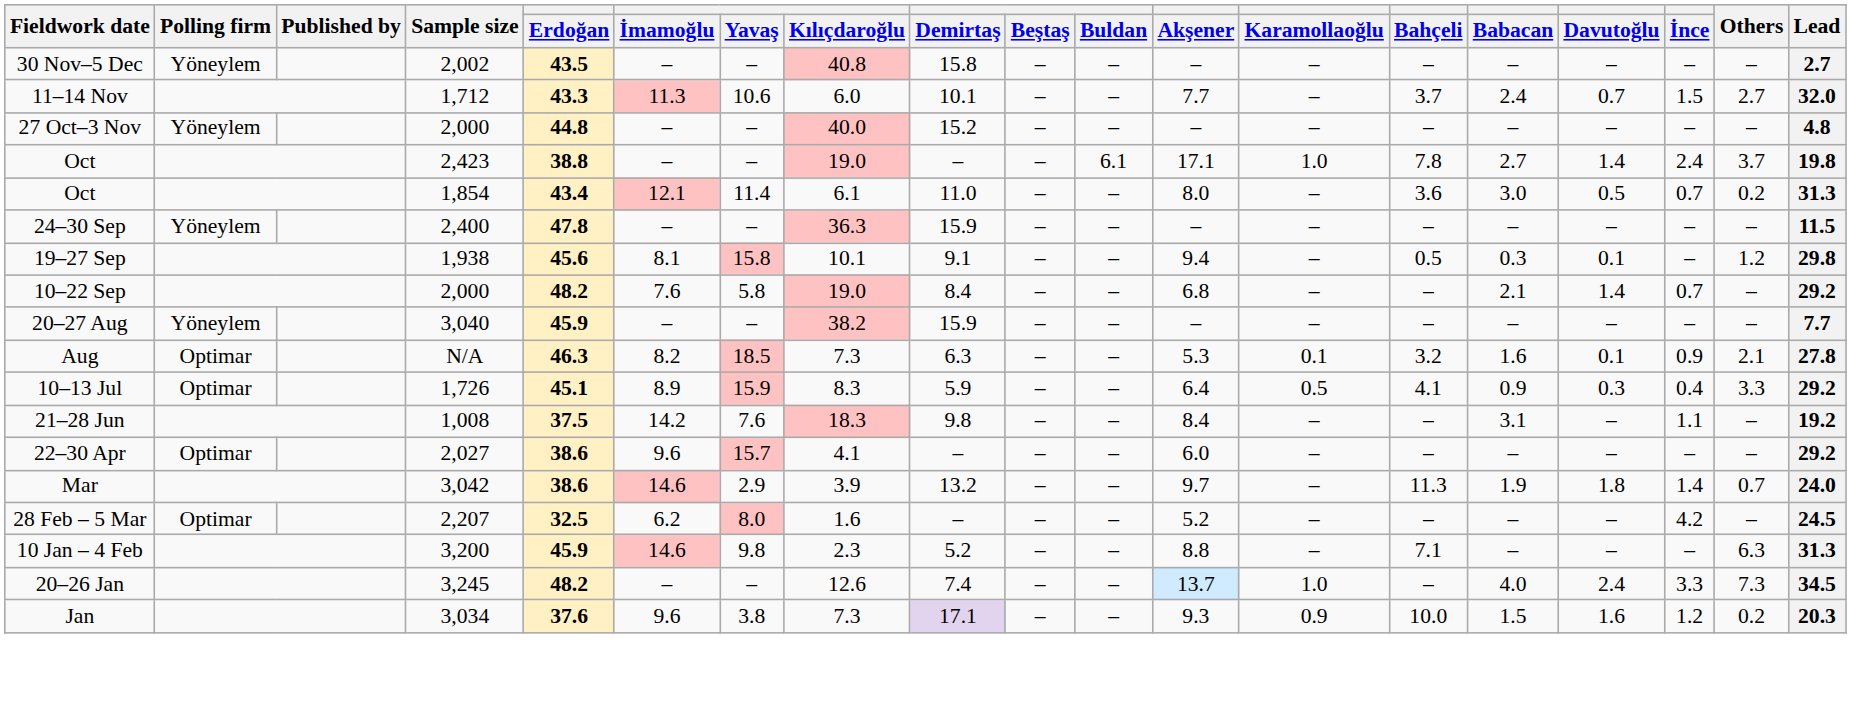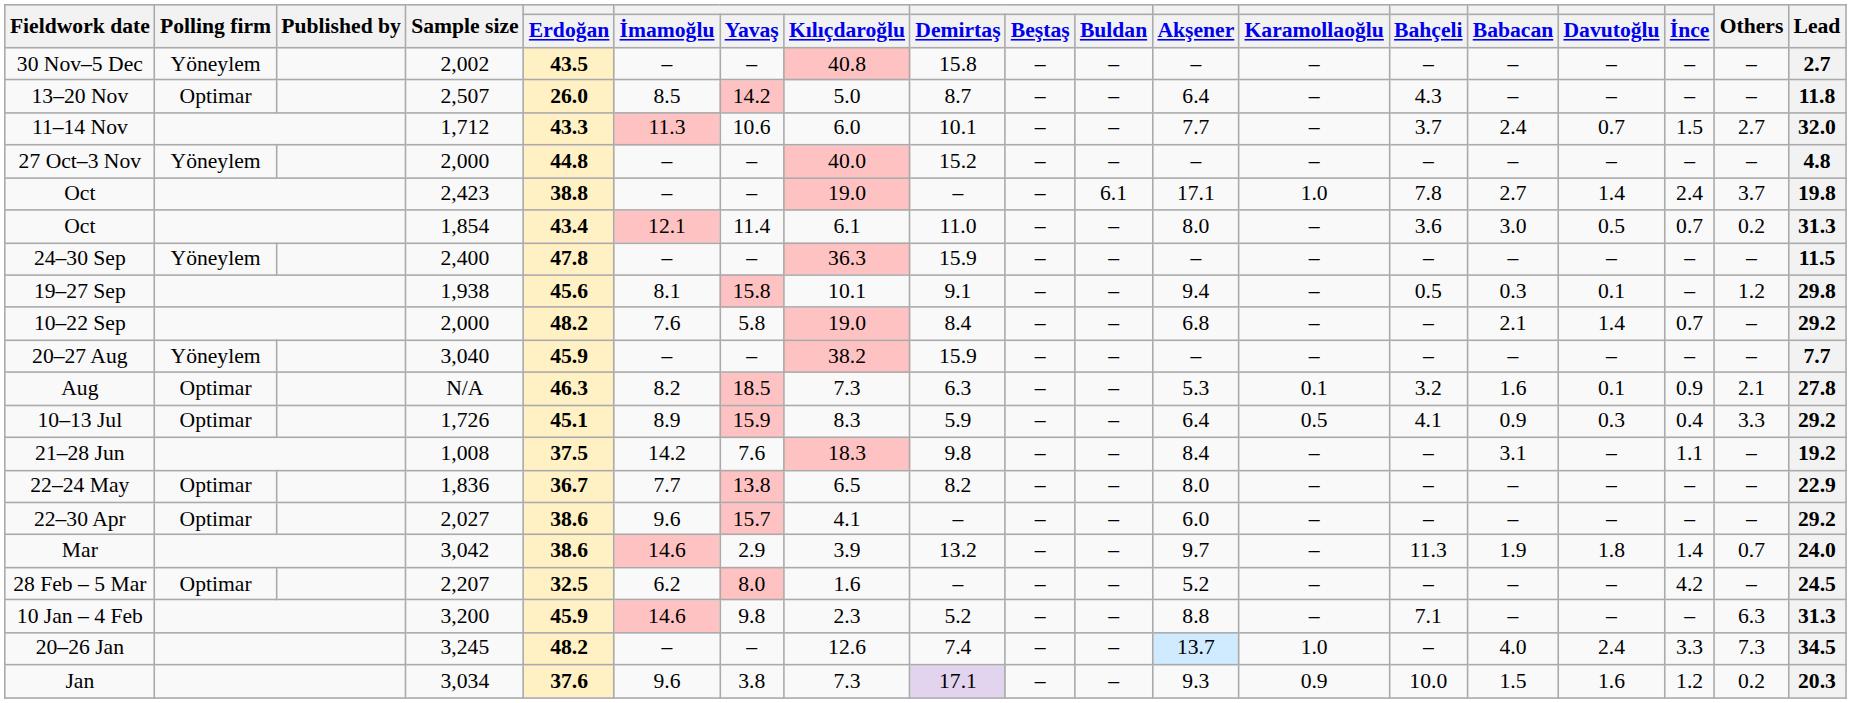+ row: (80, 95)
+ row: (80, 485)
